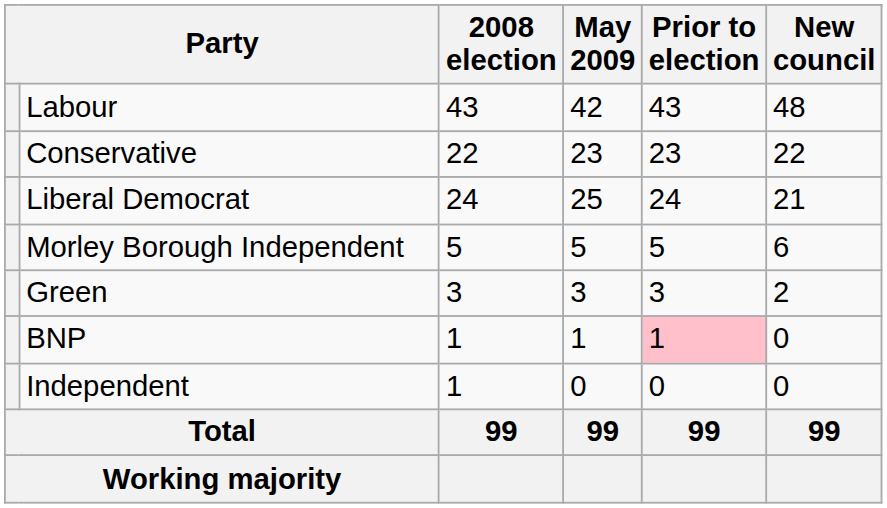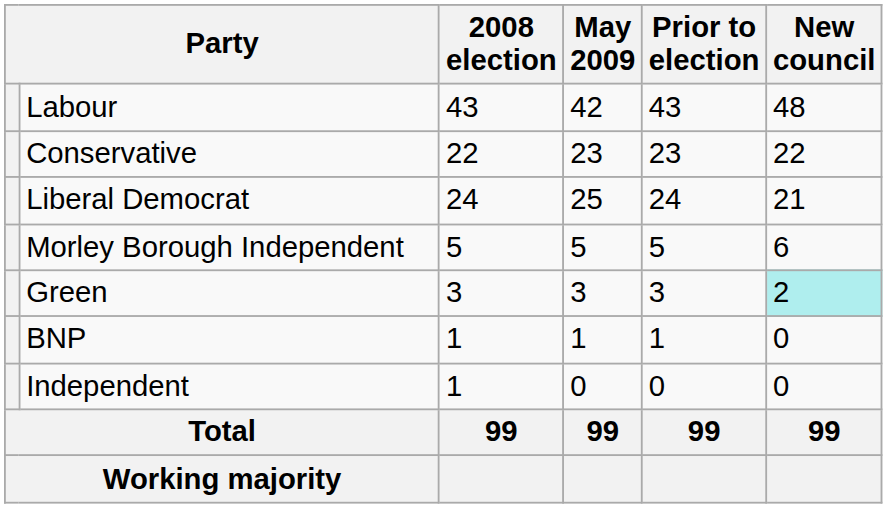(781, 292) no background -> (781, 292) paleturquoise background
(657, 339) pink background -> (657, 339) no background
